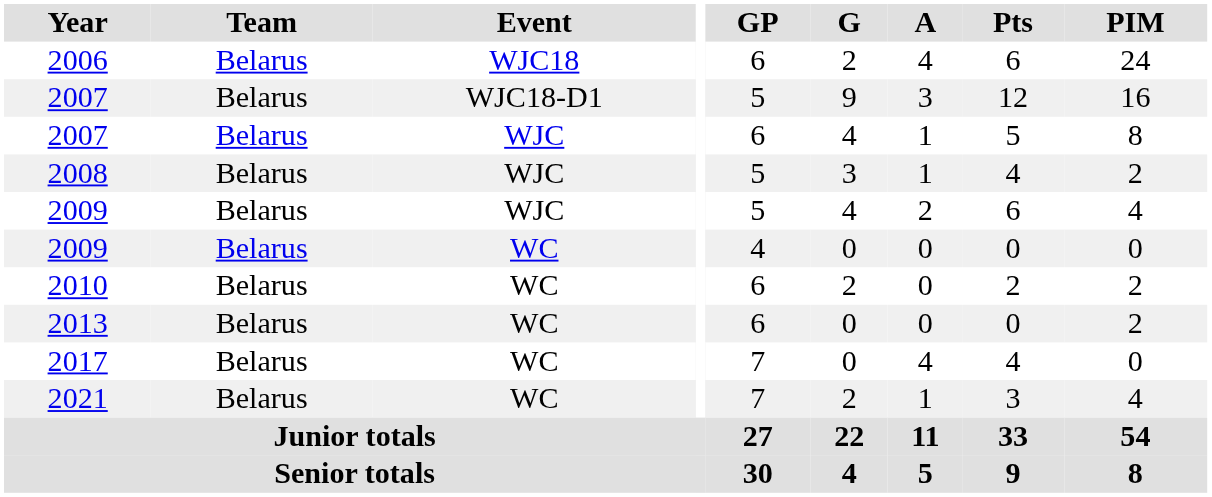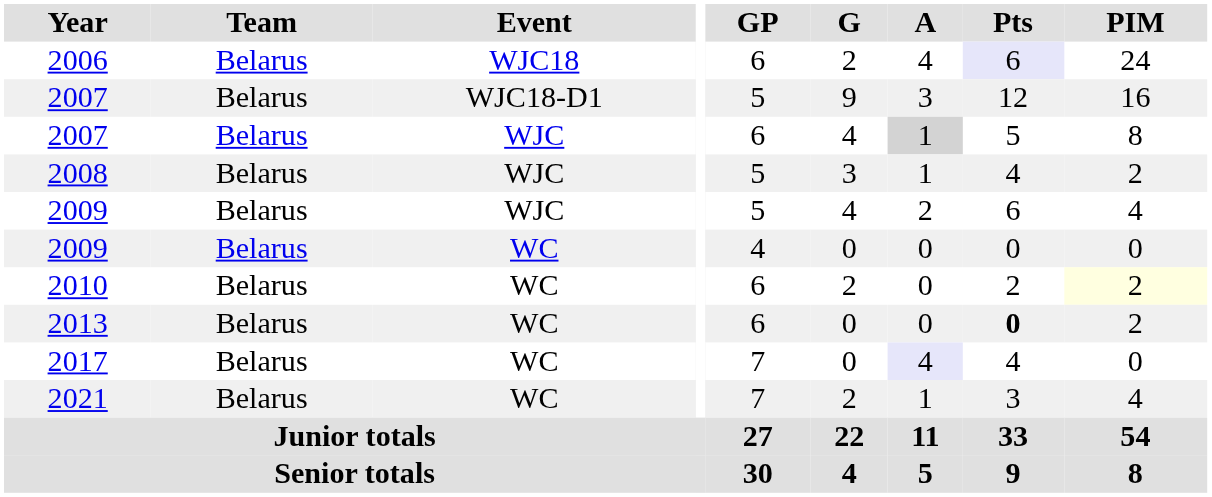(1013, 59) no background -> (1013, 59) lavender background
(925, 135) no background -> (925, 135) lightgrey background
(1135, 285) no background -> (1135, 285) lightyellow background
(1013, 323) normal -> (1013, 323) bold
(925, 360) no background -> (925, 360) lavender background
